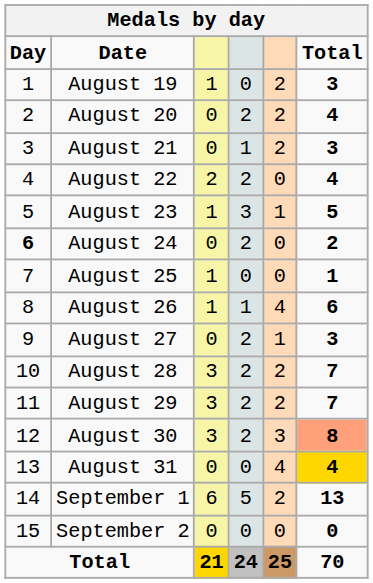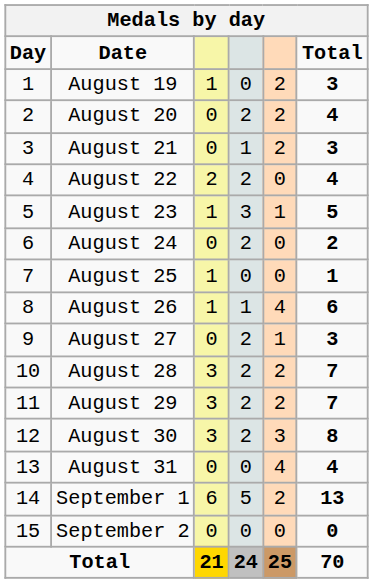(28, 244) bold -> (28, 244) normal
(332, 435) lightsalmon background -> (332, 435) no background
(332, 467) gold background -> (332, 467) no background
